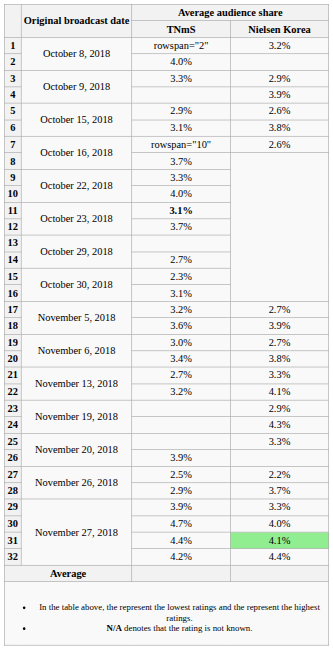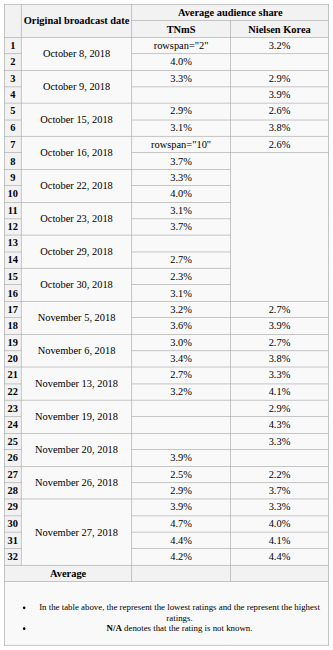(181, 210) bold -> (181, 210) normal
(279, 540) lightgreen background -> (279, 540) no background
